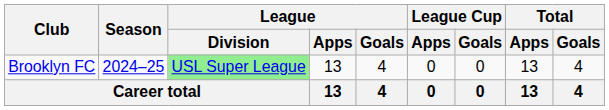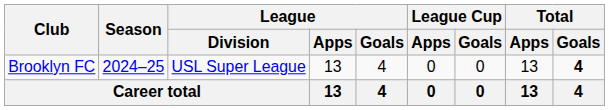(239, 67) lightgreen background -> (239, 67) no background
(578, 67) normal -> (578, 67) bold
